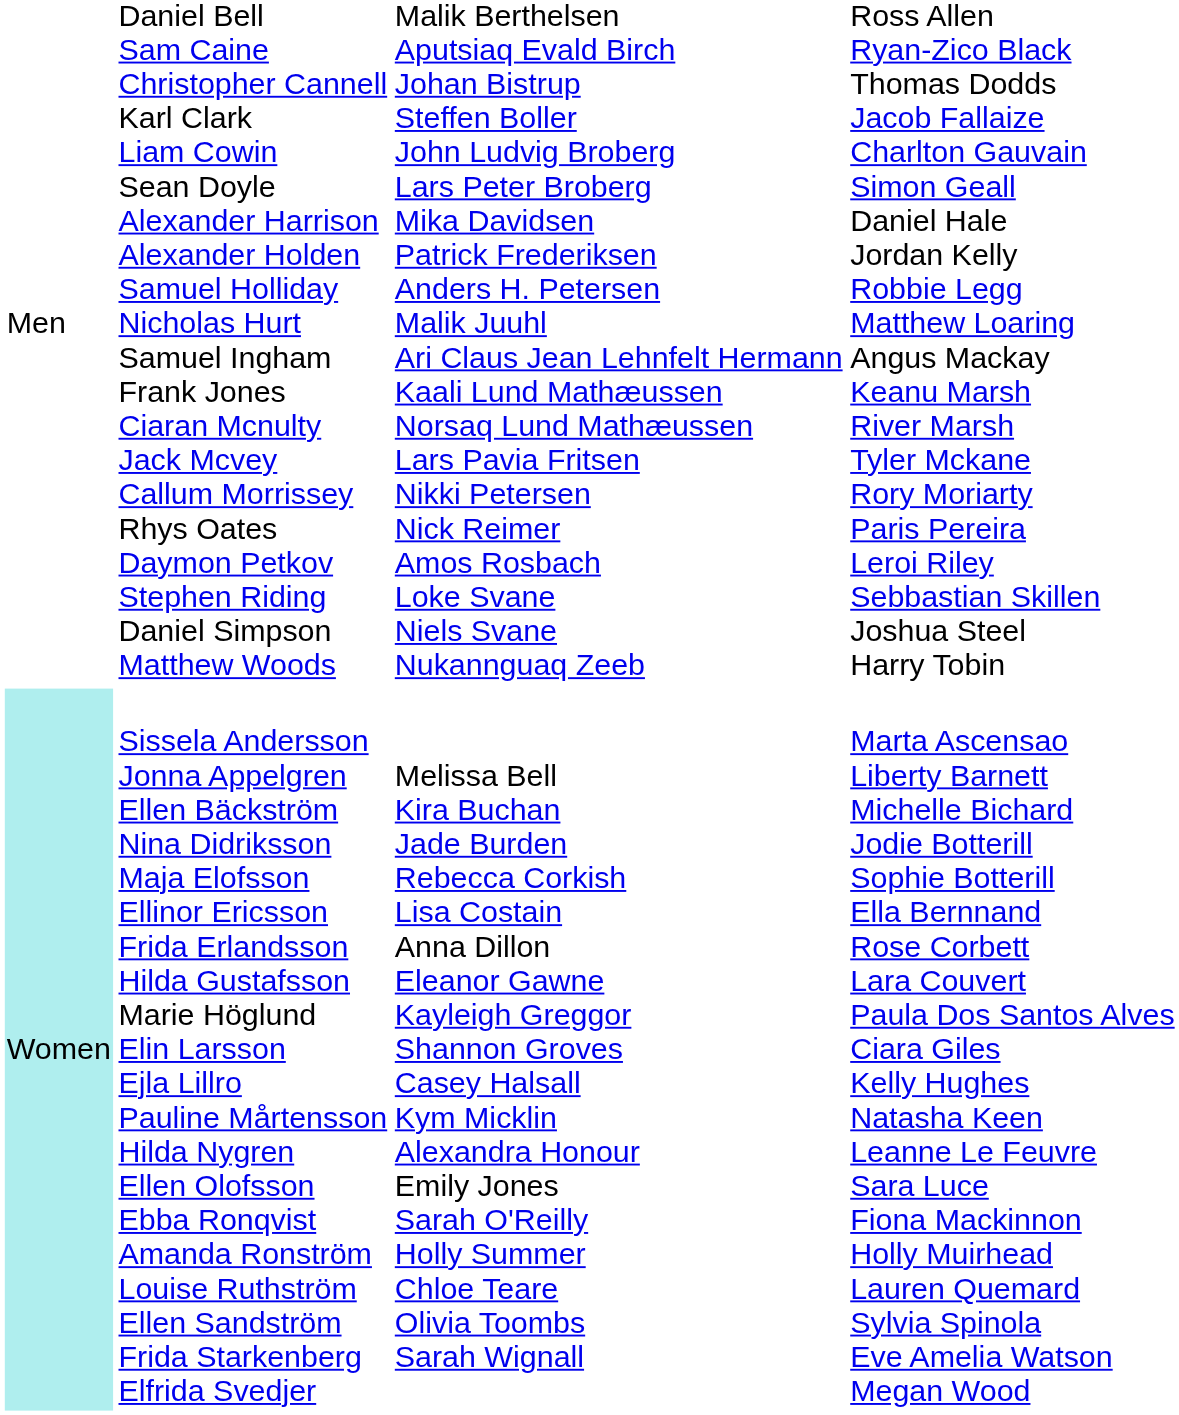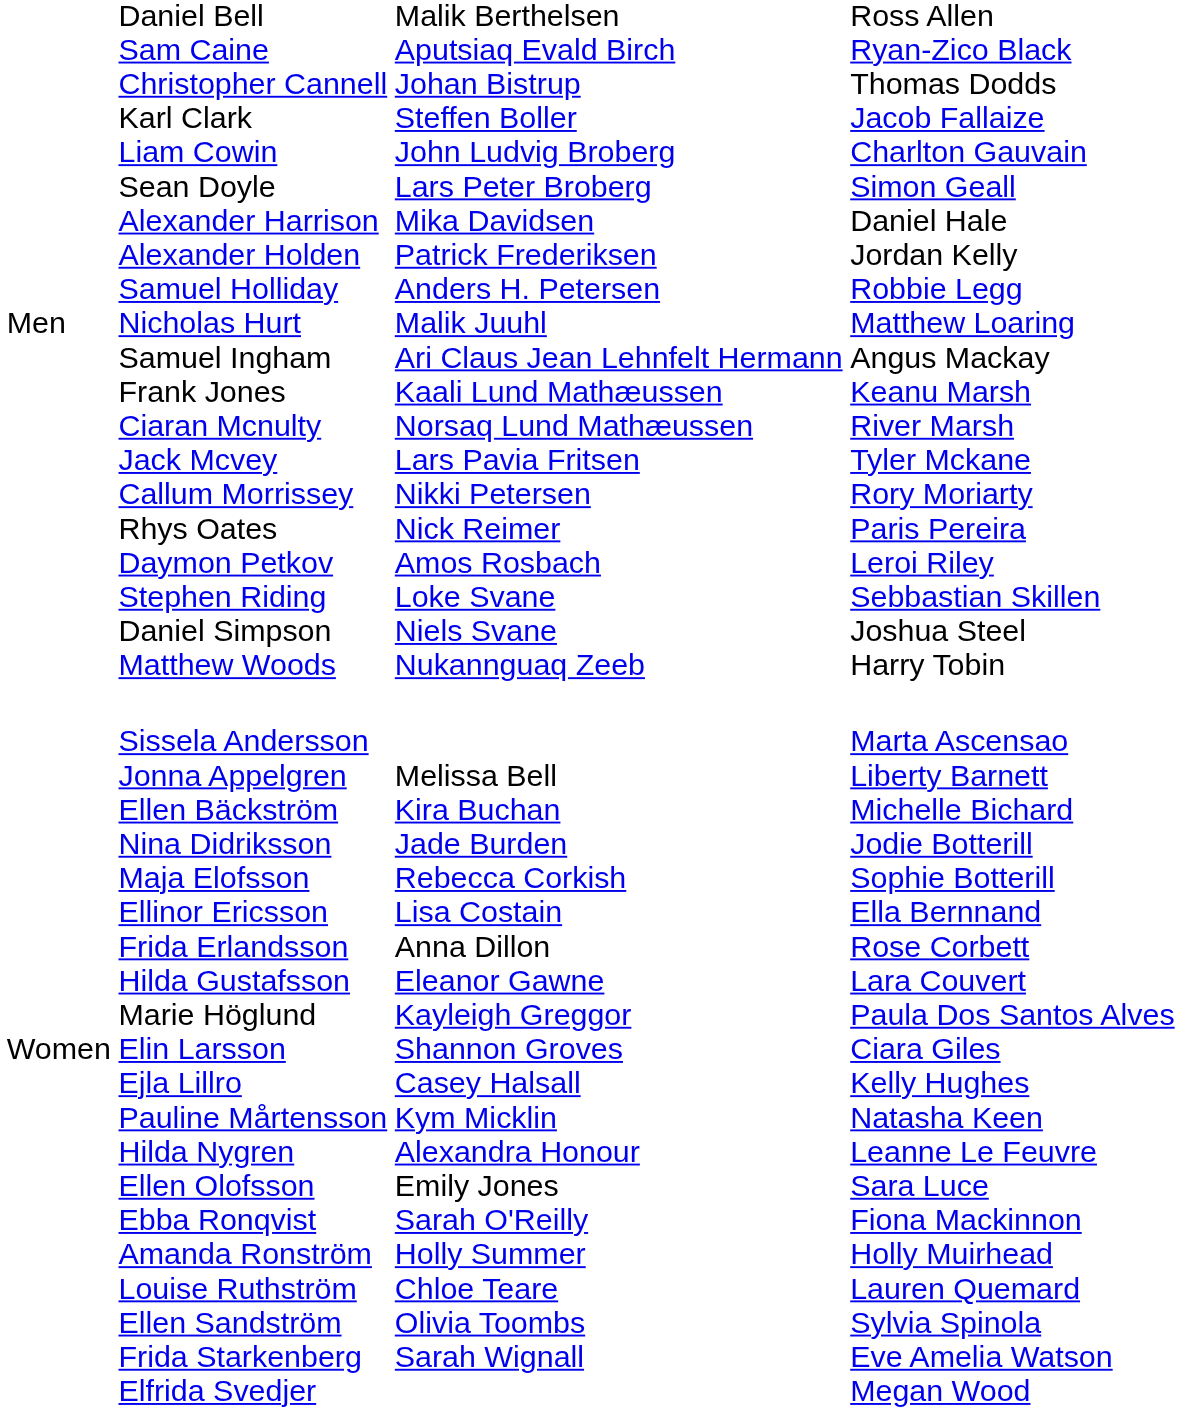(59, 1049) paleturquoise background -> (59, 1049) no background
